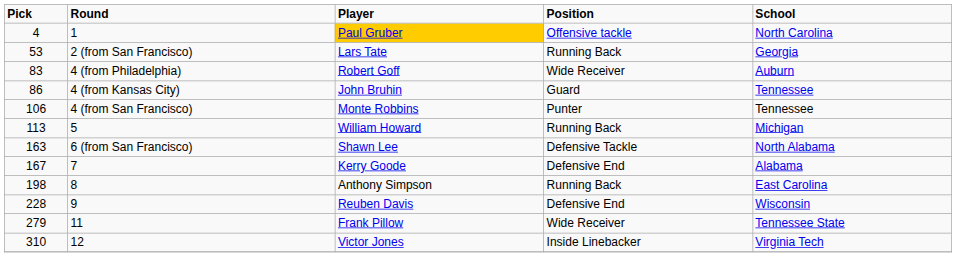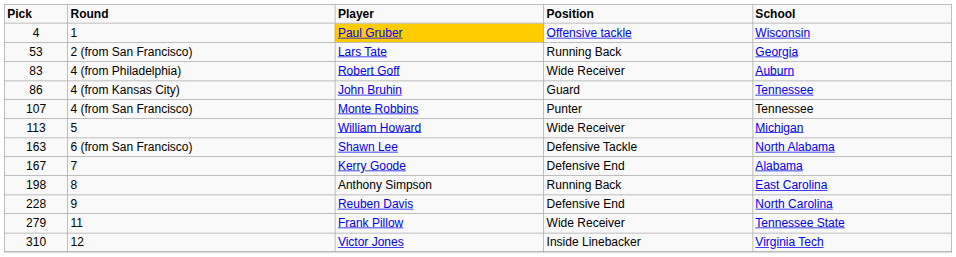(794, 33) North Carolina -> (783, 33) Wisconsin
(36, 109) 106 -> (36, 109) 107
(584, 128) Running Back -> (586, 128) Wide Receiver
(783, 204) Wisconsin -> (794, 204) North Carolina
